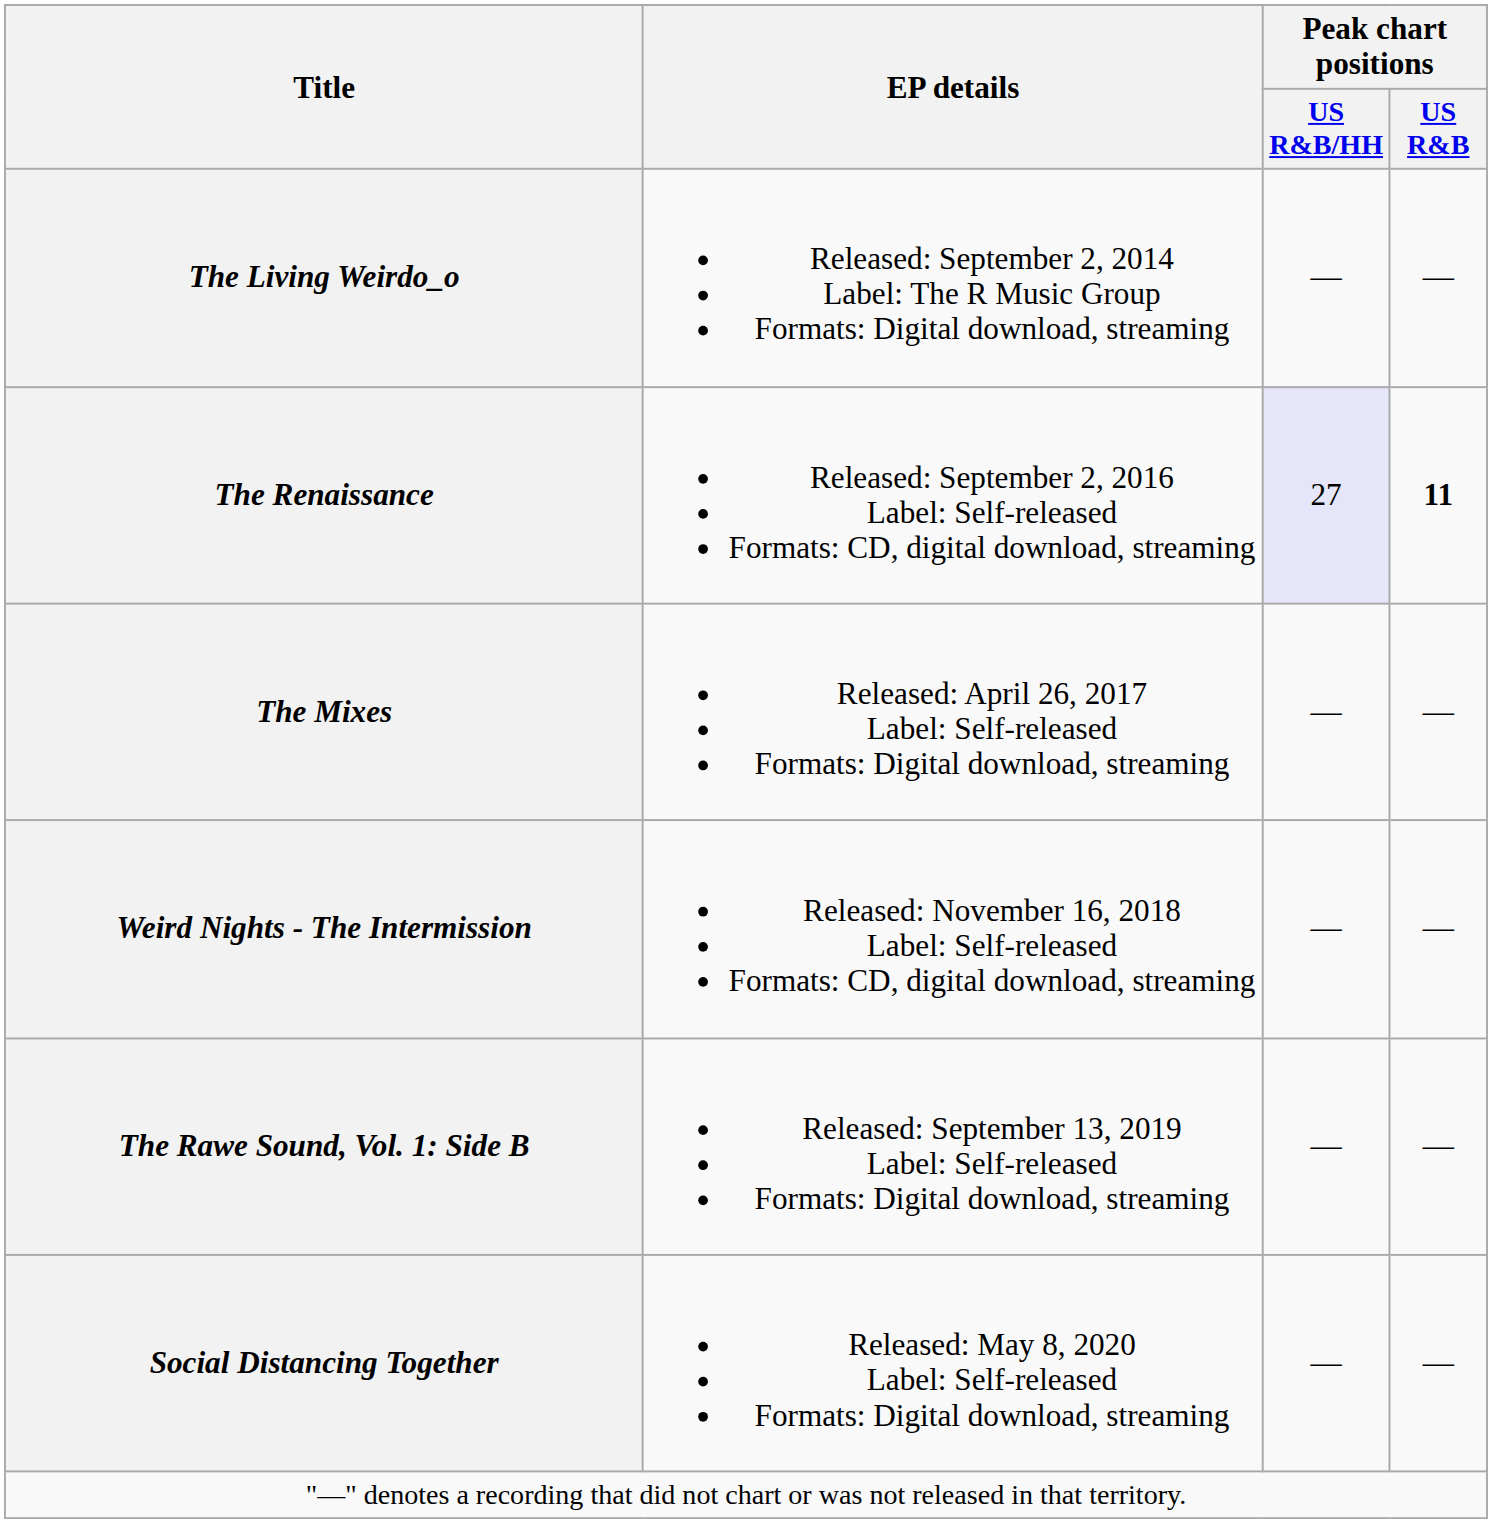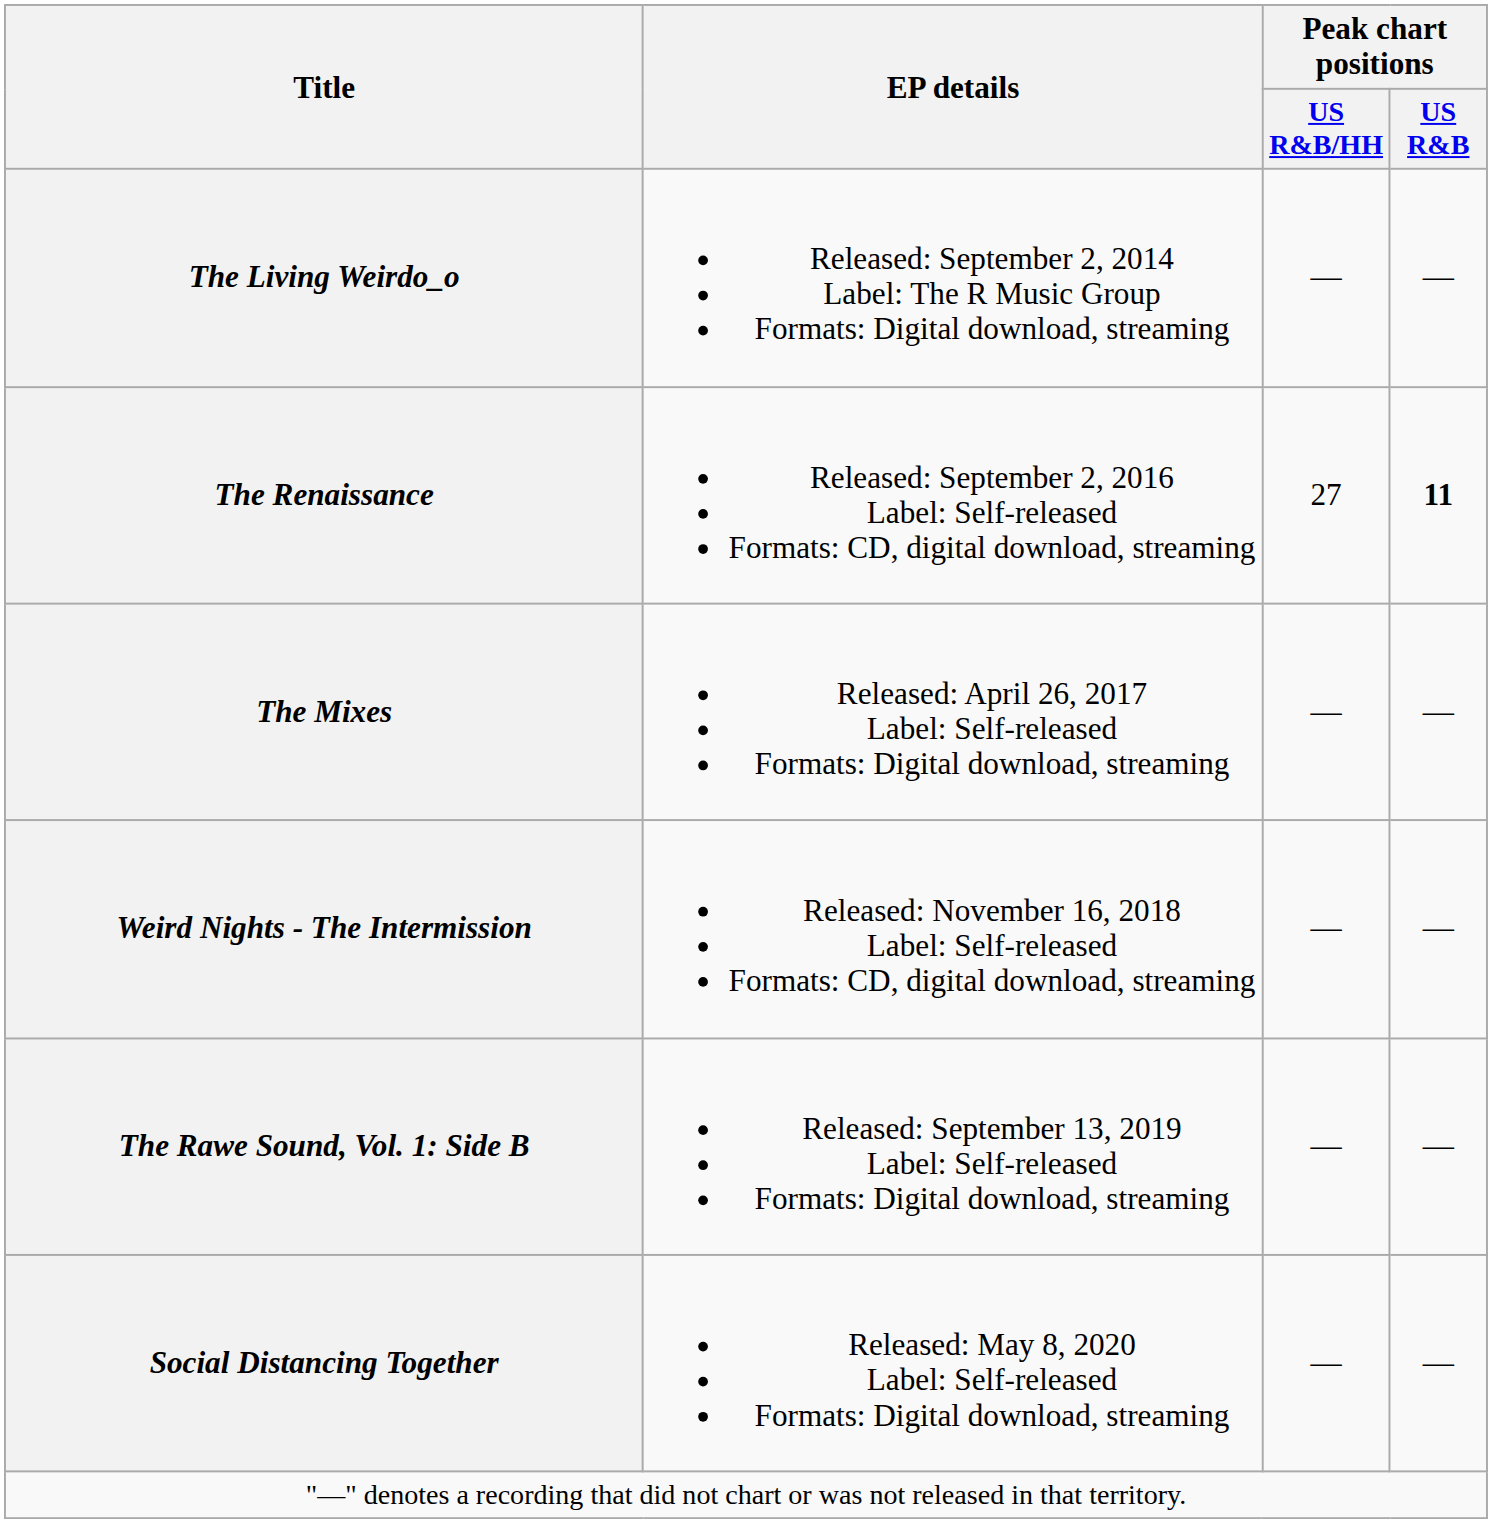(1326, 494) lavender background -> (1326, 494) no background
